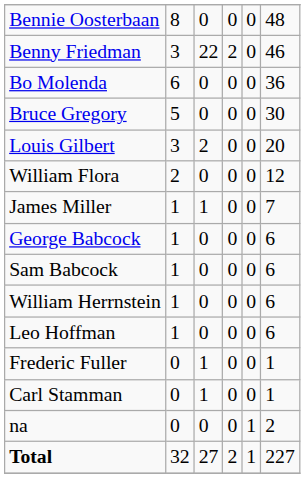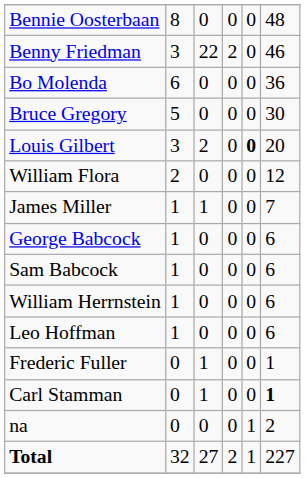(251, 144) normal -> (251, 144) bold
(270, 394) normal -> (270, 394) bold
